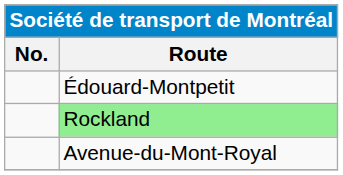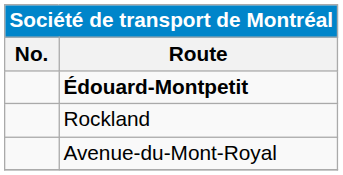(149, 86) normal -> (156, 86) bold
(107, 119) lightgreen background -> (107, 119) no background
